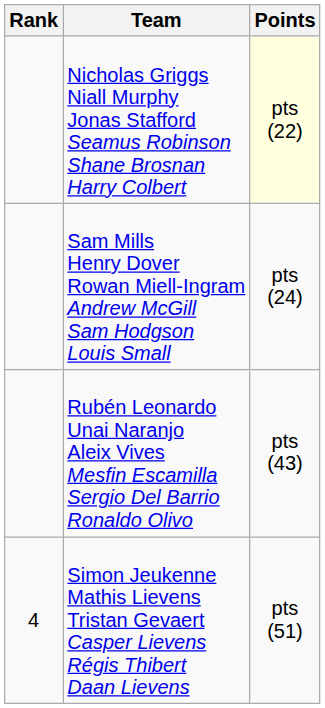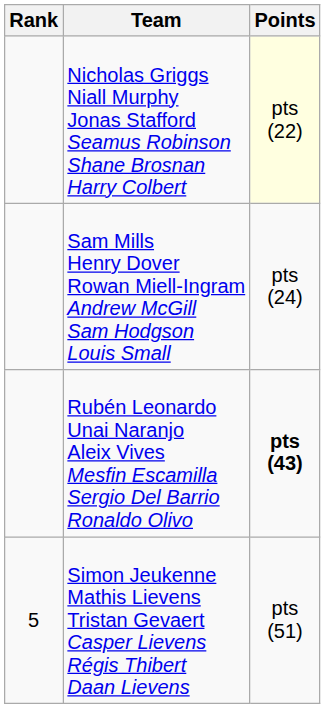(285, 453) normal -> (285, 453) bold
(34, 619) 4 -> (34, 619) 5
